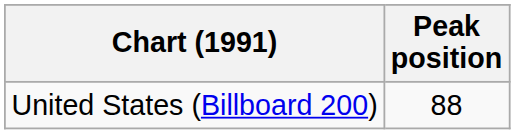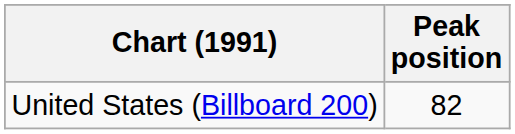(447, 104) 88 -> (447, 104) 82
